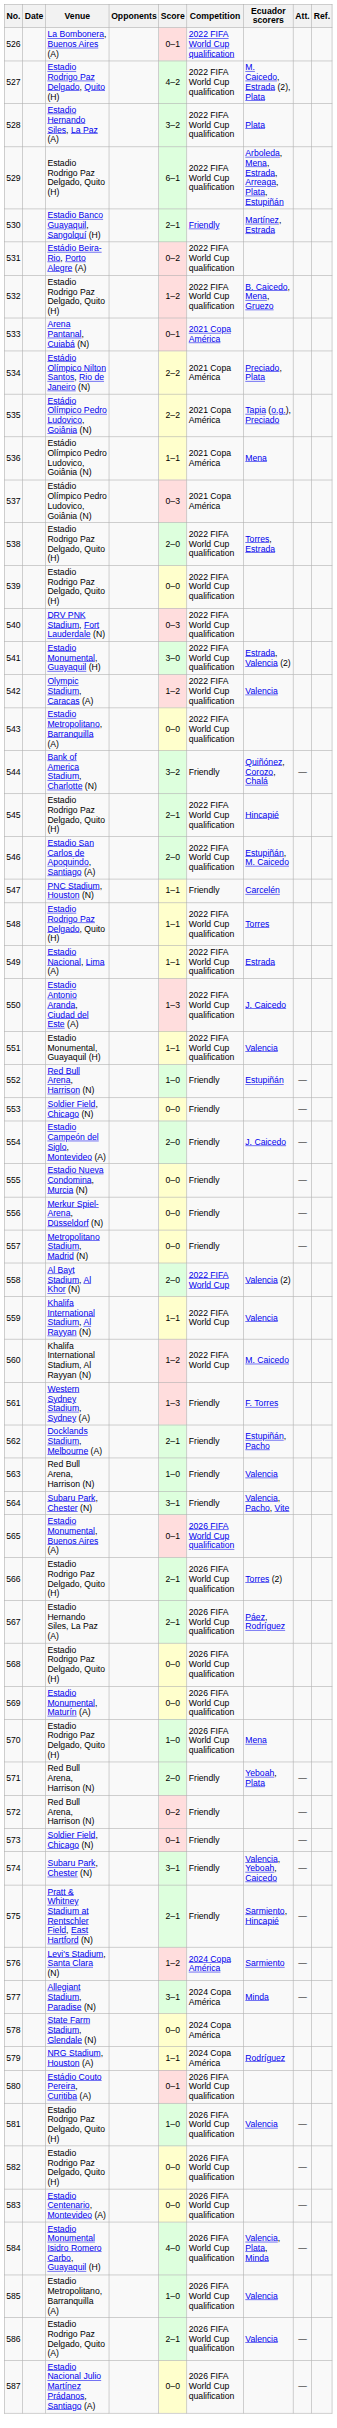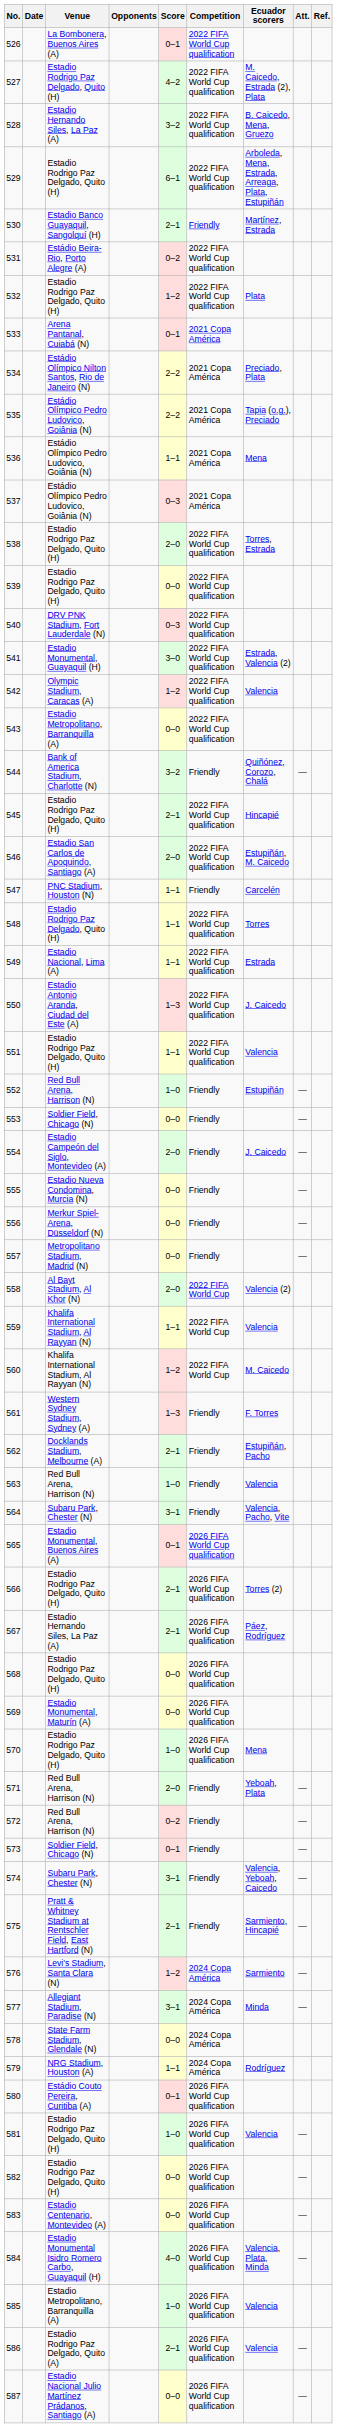(255, 125) Plata -> (268, 125) B. Caicedo, Mena, Gruezo
(268, 296) B. Caicedo, Mena, Gruezo -> (255, 296) Plata
(74, 1048) Estadio Monumental, Guayaquil (H) -> (76, 1052) Estadio Rodrigo Paz Delgado, Quito (H)
